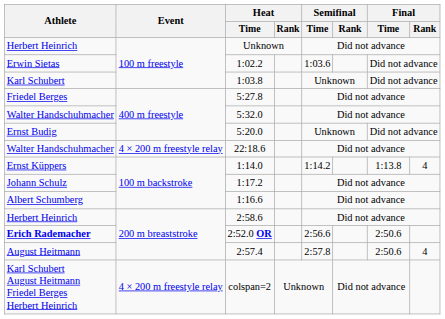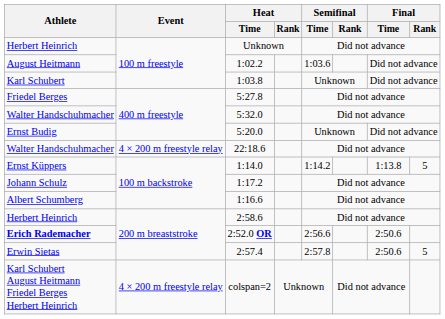(33, 63) Erwin Sietas -> (43, 63) August Heitmann
(425, 166) 4 -> (425, 166) 5
(43, 251) August Heitmann -> (33, 251) Erwin Sietas
(425, 251) 4 -> (425, 251) 5
